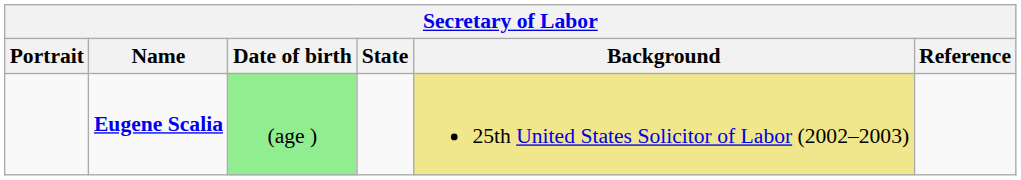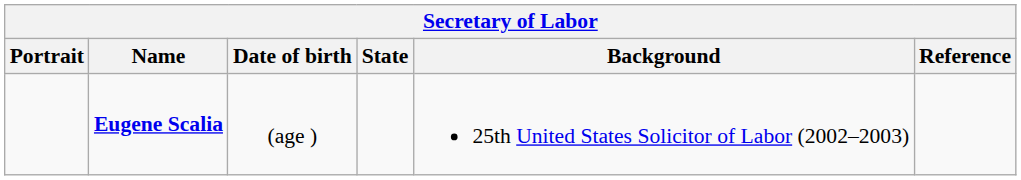(292, 136) lightgreen background -> (292, 136) no background
(664, 136) khaki background -> (664, 136) no background
